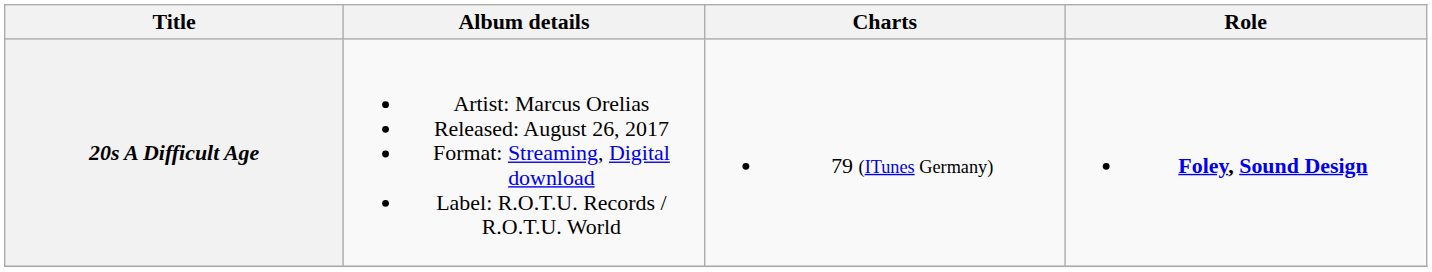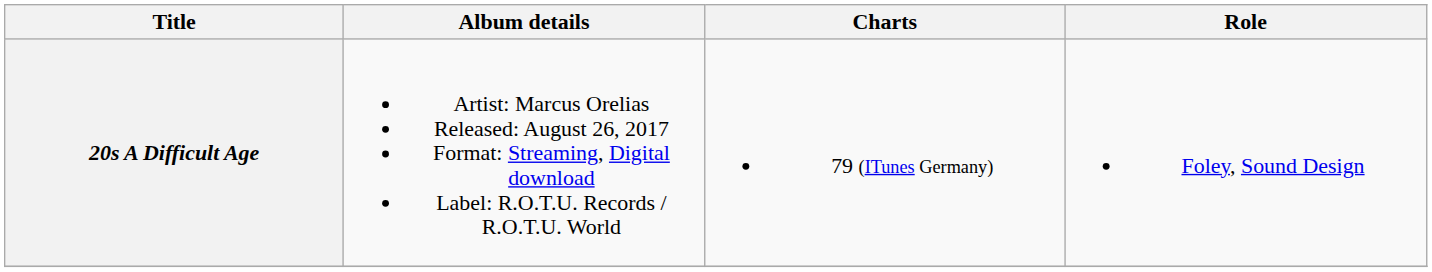(1246, 165) bold -> (1246, 165) normal
